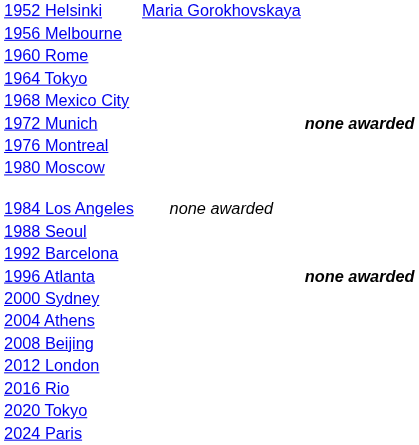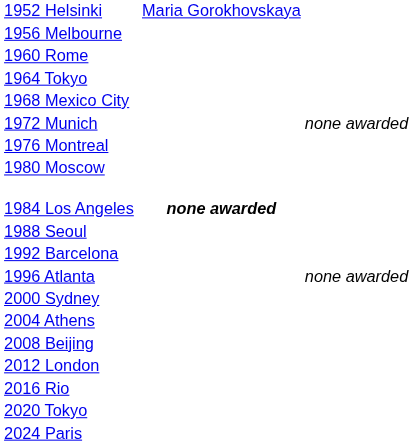(360, 123) bold -> (357, 123) normal
(221, 209) normal -> (221, 209) bold
(360, 276) bold -> (357, 276) normal
